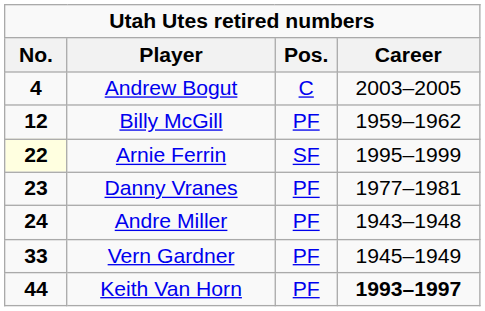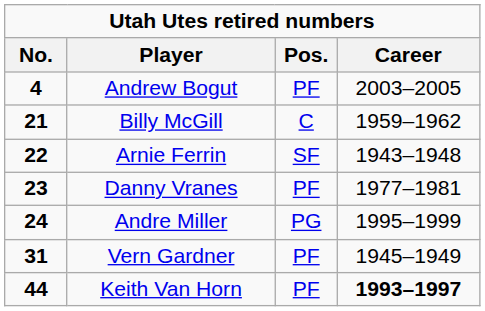(306, 88) C -> (306, 88) PF
(36, 121) 12 -> (36, 121) 21
(306, 121) PF -> (306, 121) C
(36, 155) lightyellow background -> (36, 155) no background
(408, 155) 1995–1999 -> (408, 155) 1943–1948
(306, 222) PF -> (306, 222) PG
(408, 222) 1943–1948 -> (408, 222) 1995–1999
(36, 255) 33 -> (36, 255) 31
